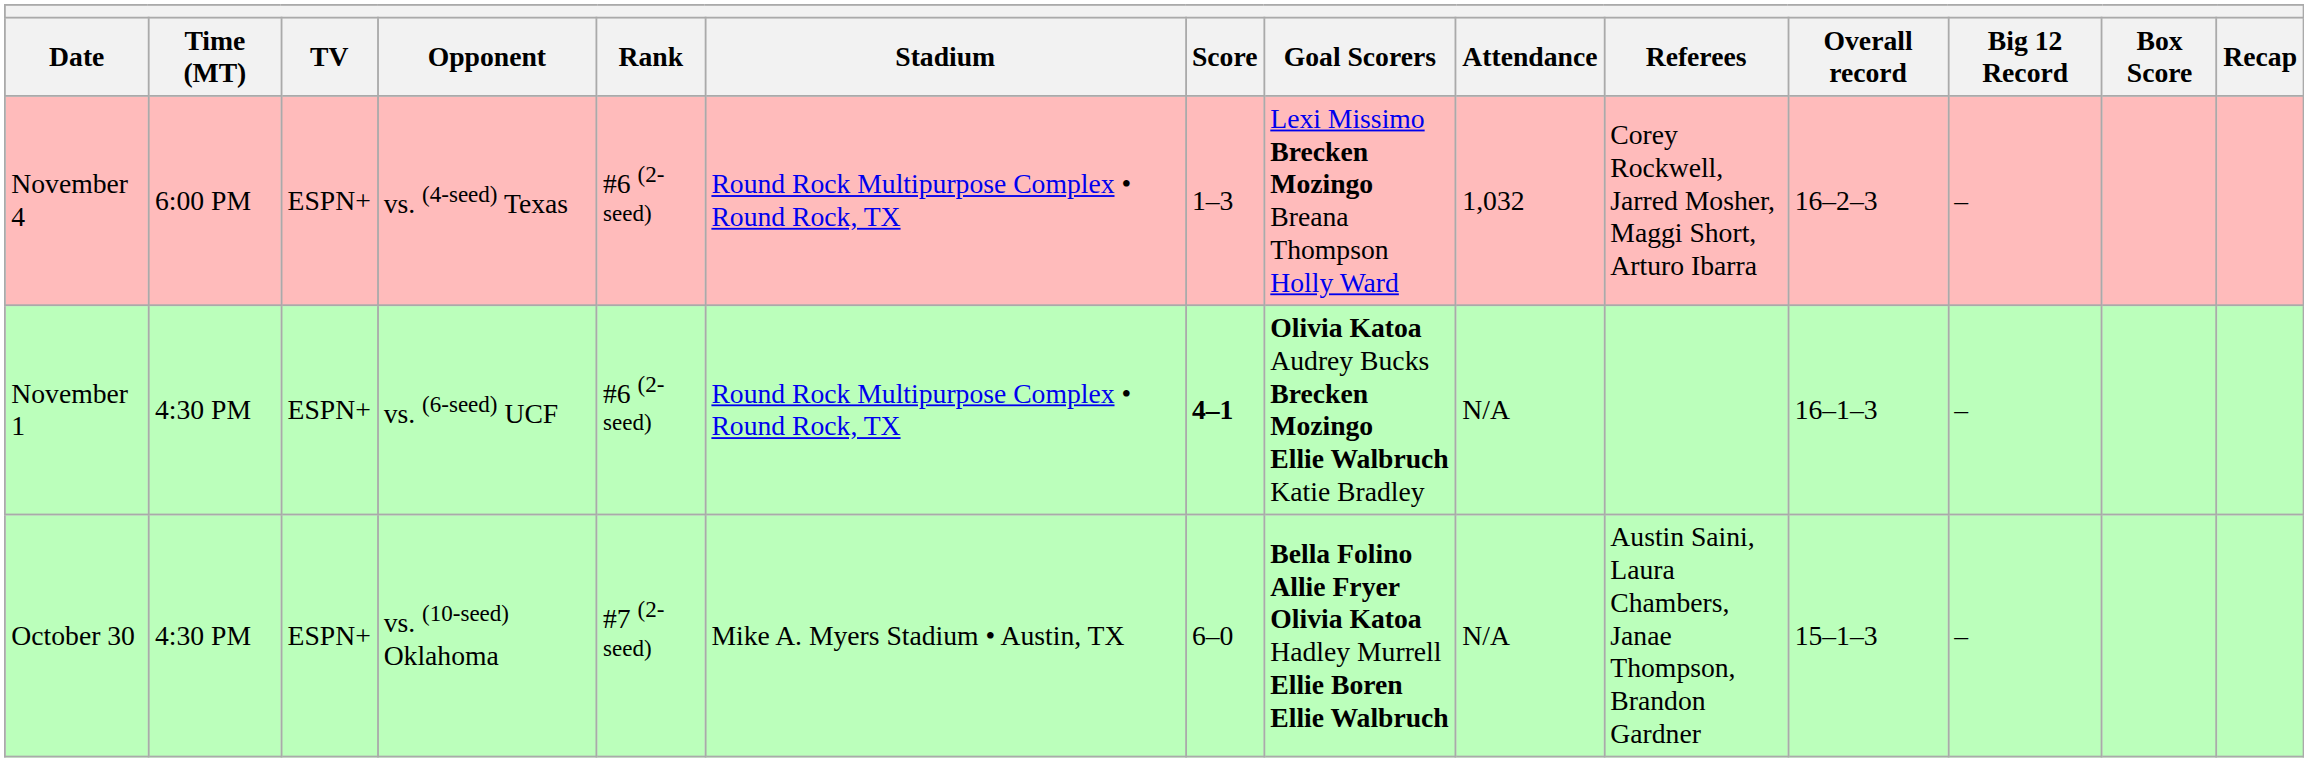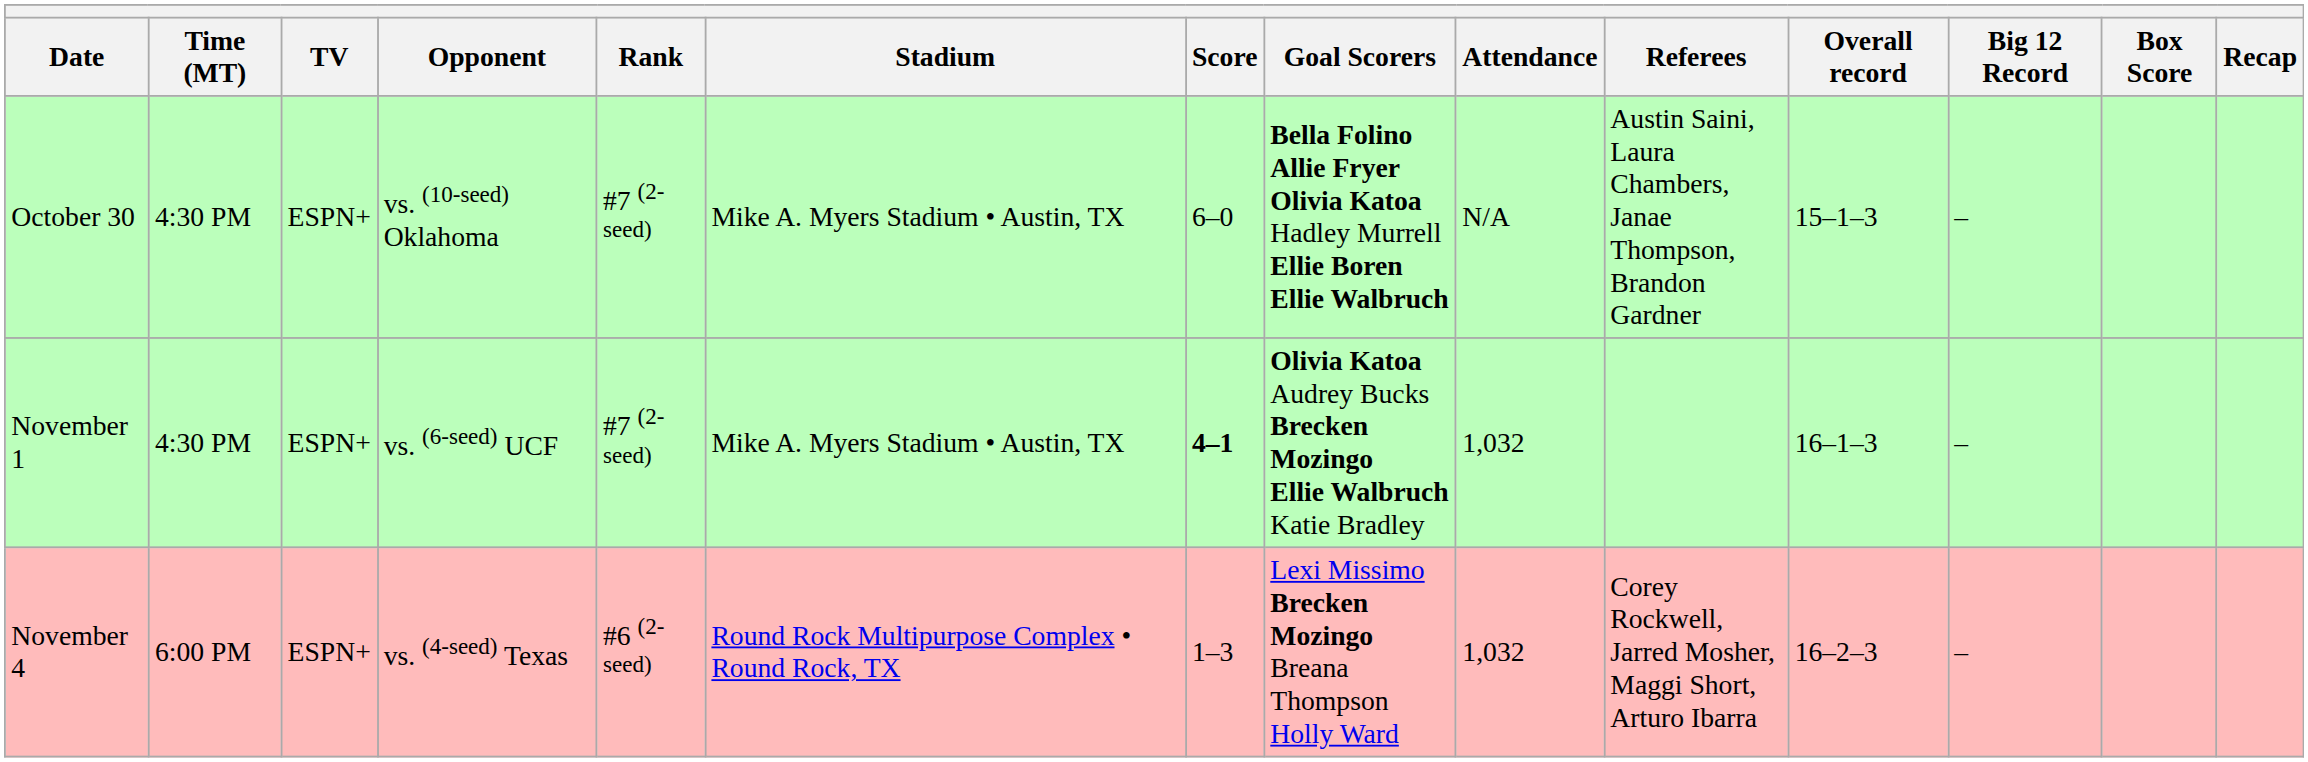rows swapped: (73, 635) <-> (70, 200)
(634, 404) #6 (2-seed) -> (634, 437) #7 (2-seed)
(921, 409) Round Rock Multipurpose Complex • Round Rock, TX -> (918, 442) Mike A. Myers Stadium • Austin, TX
(1486, 409) N/A -> (1493, 442) 1,032
